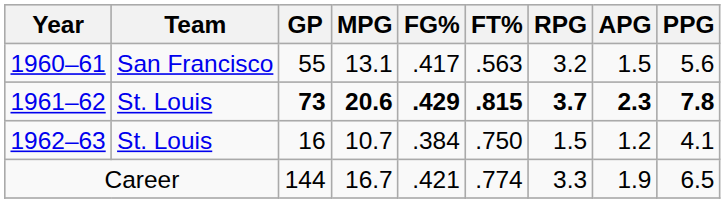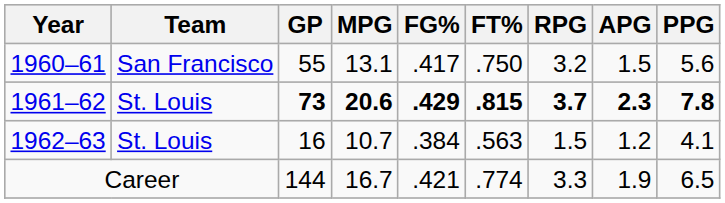(499, 63) .563 -> (499, 63) .750
(499, 141) .750 -> (499, 141) .563
